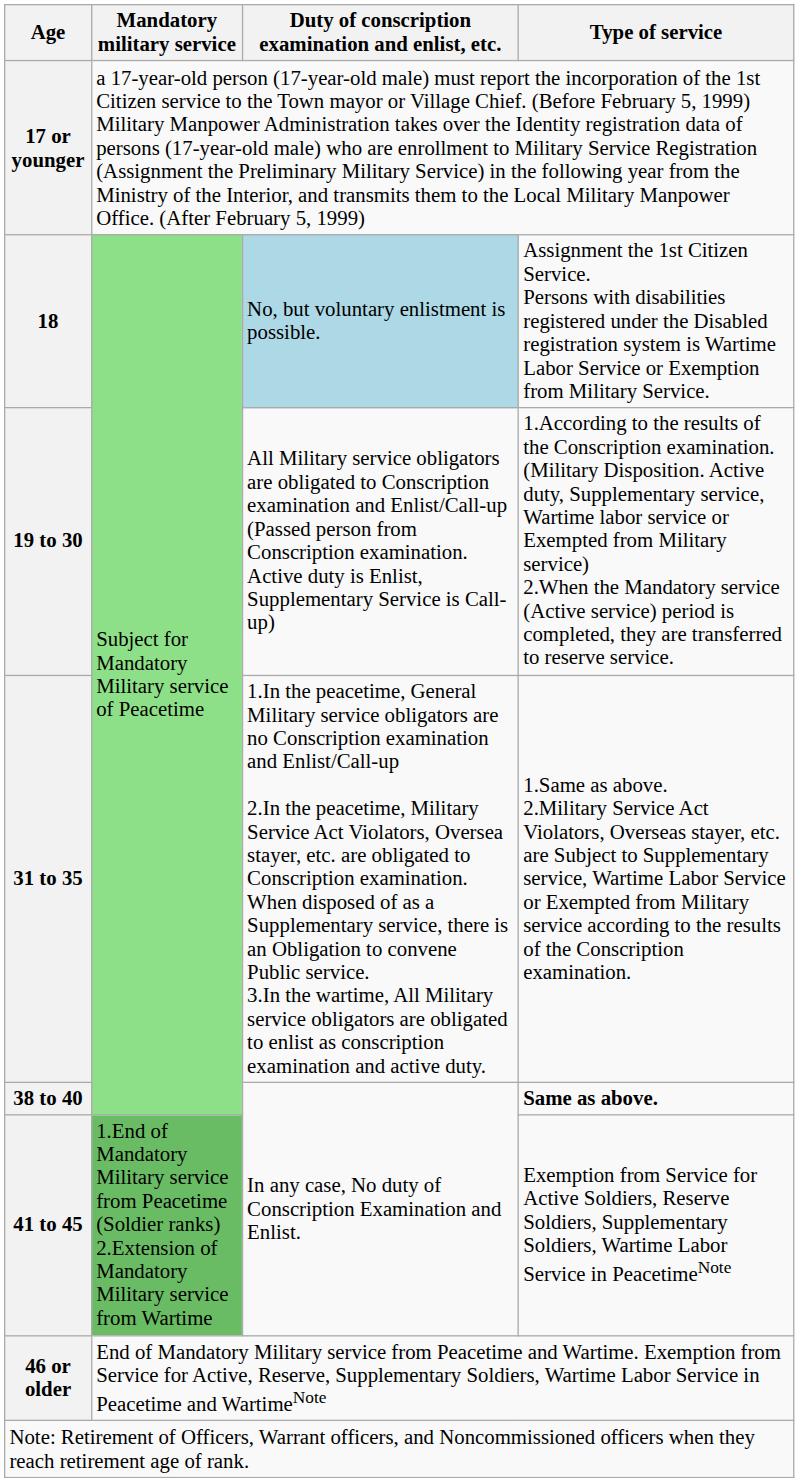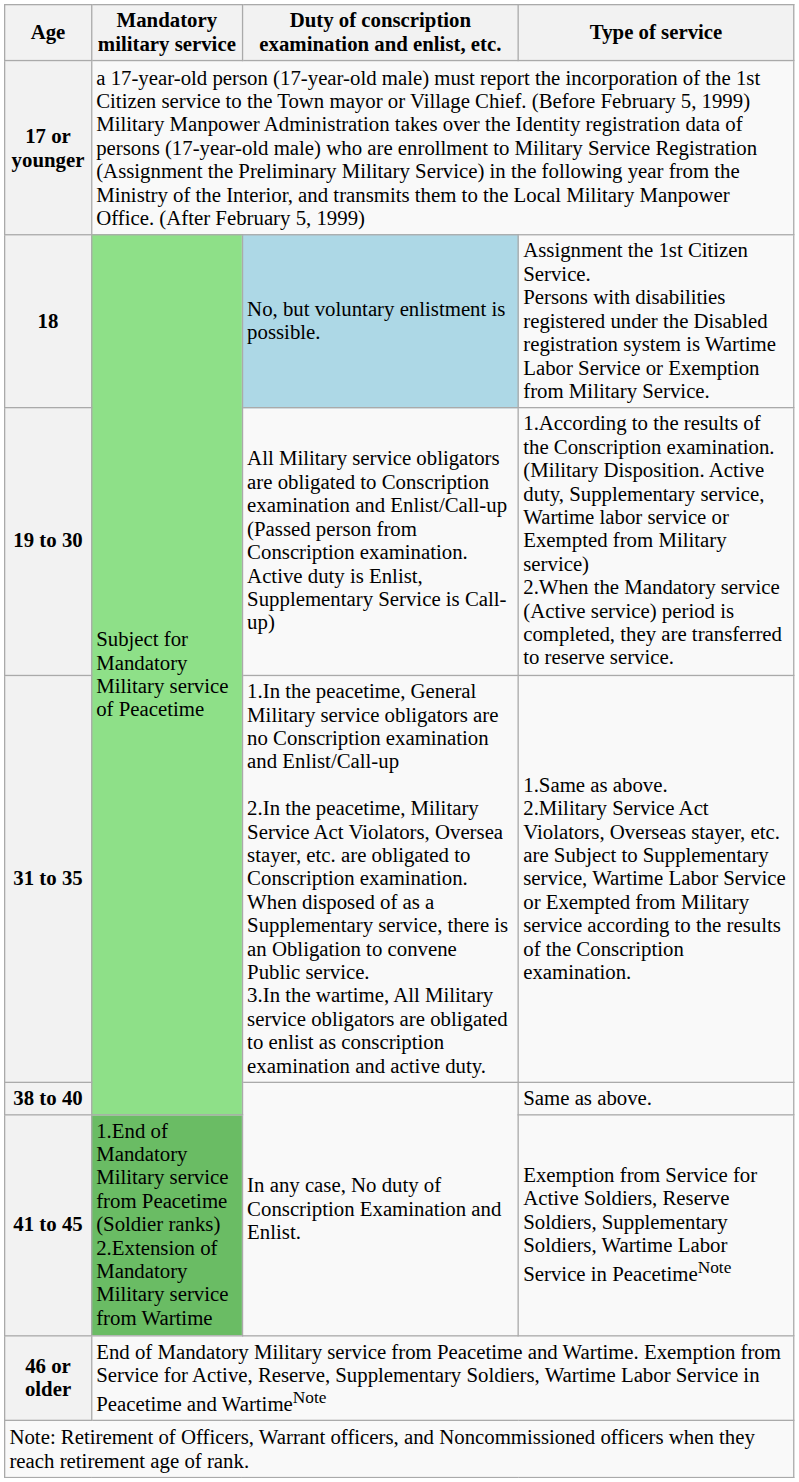(591, 1098) bold -> (588, 1098) normal
